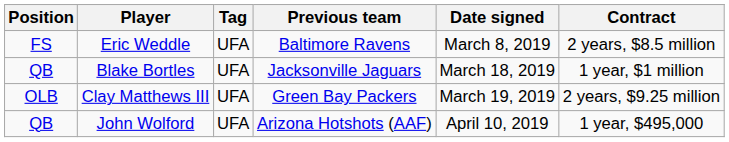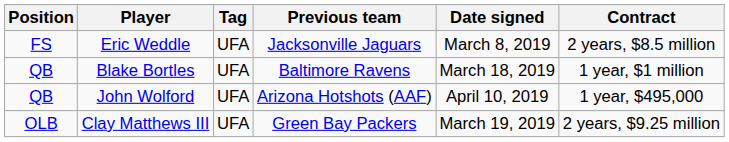(344, 44) Baltimore Ravens -> (344, 44) Jacksonville Jaguars
(344, 70) Jacksonville Jaguars -> (344, 70) Baltimore Ravens
rows swapped: (145, 96) <-> (145, 123)
